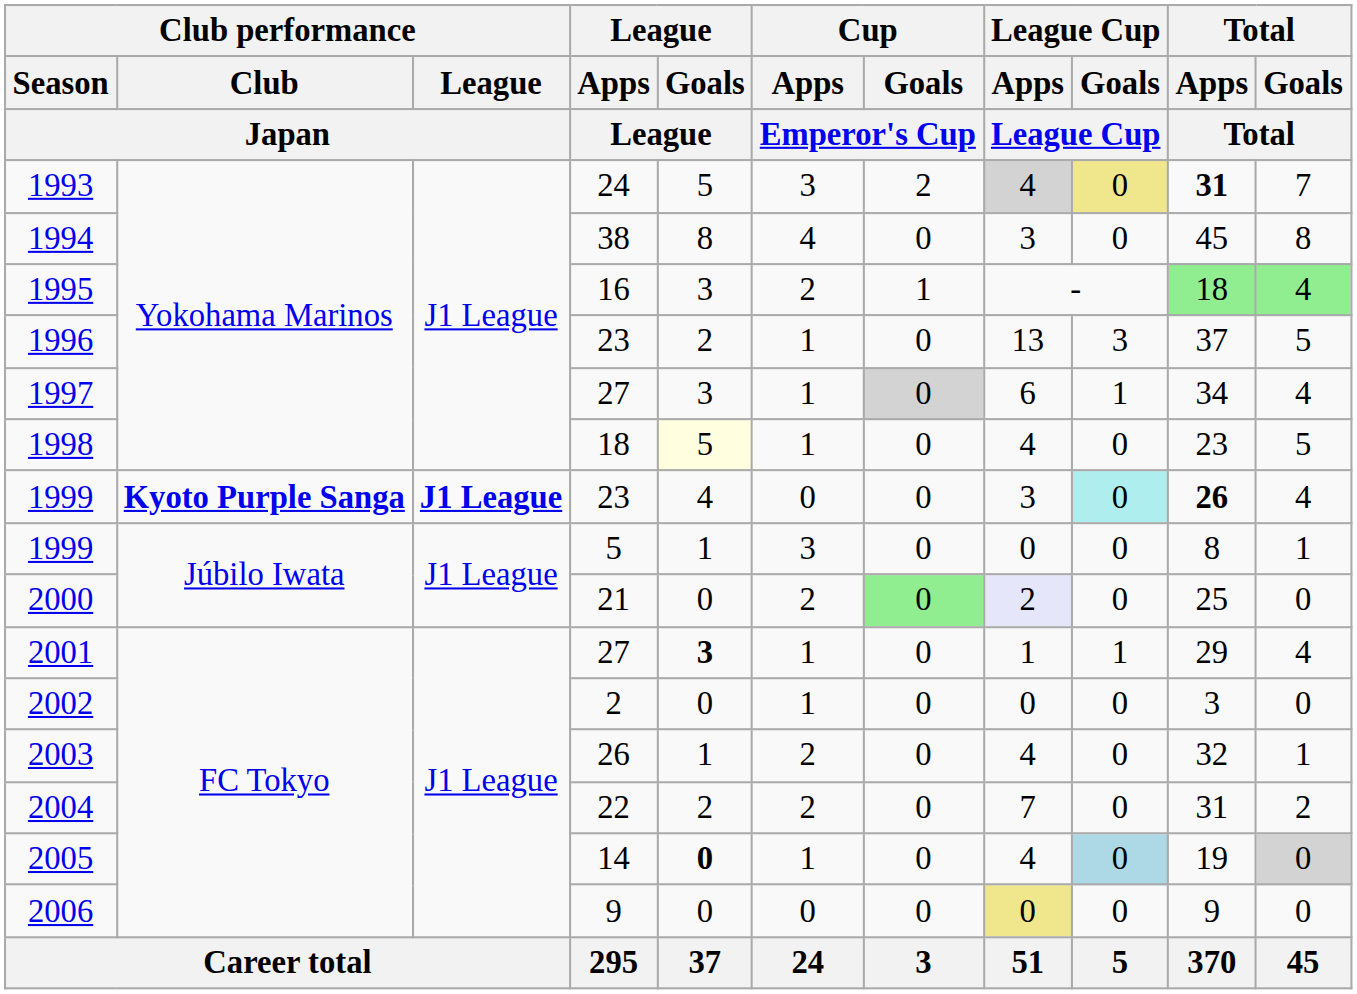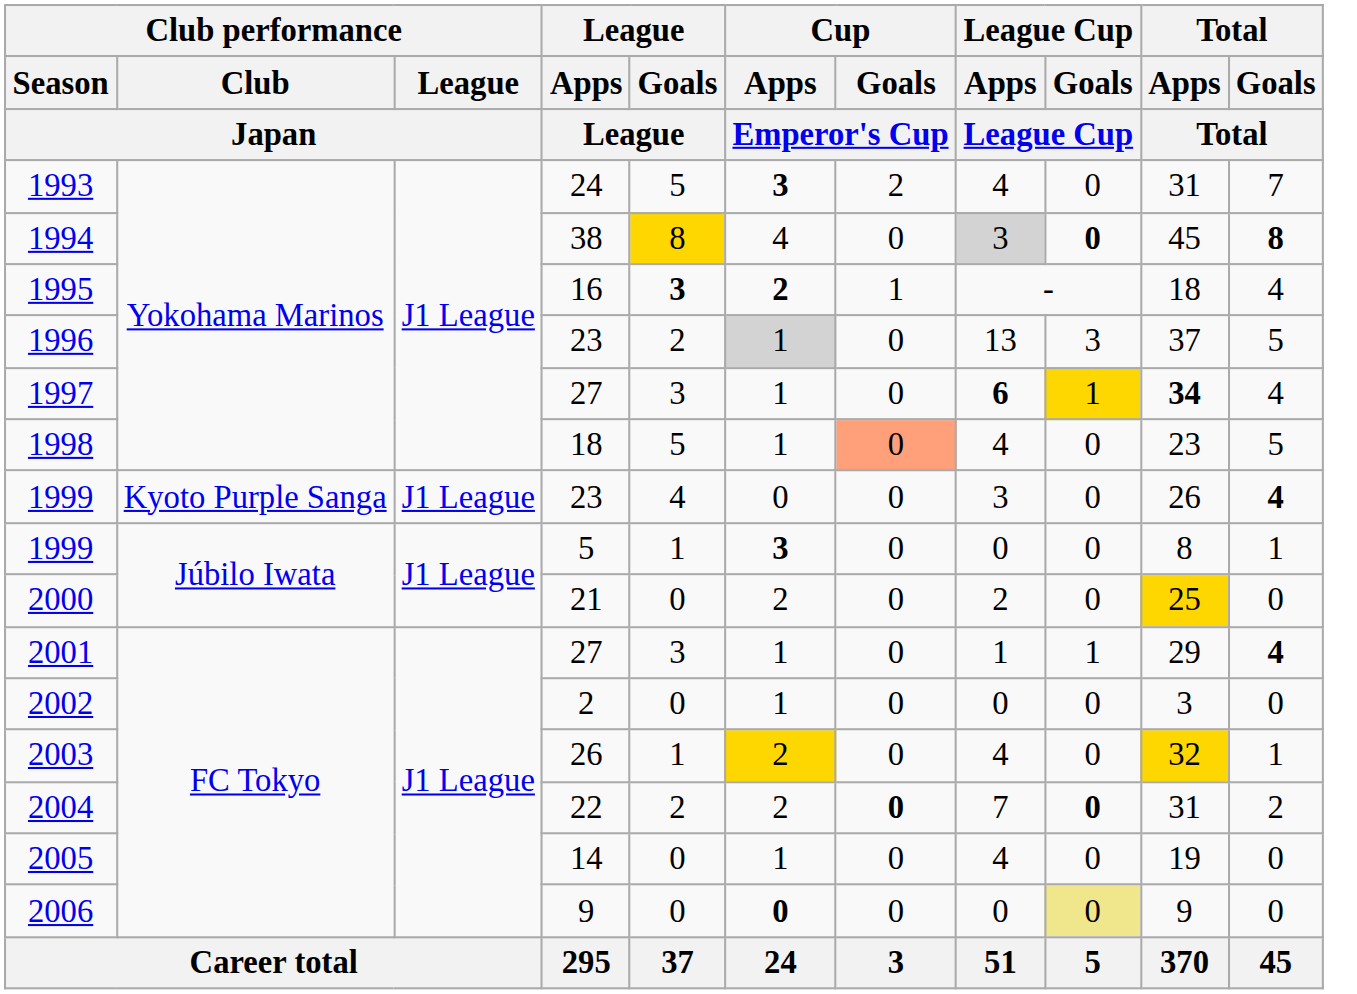(808, 185) normal -> (780, 185) bold
(1028, 185) lightgrey background -> (1000, 185) no background
(1120, 185) khaki background -> (1093, 185) no background
(1212, 185) bold -> (1184, 185) normal
(705, 237) no background -> (677, 237) gold background
(1028, 237) no background -> (1000, 237) lightgrey background
(1120, 237) normal -> (1093, 237) bold
(1303, 237) normal -> (1276, 237) bold
(705, 289) normal -> (677, 289) bold
(808, 289) normal -> (780, 289) bold
(1212, 289) lightgreen background -> (1184, 289) no background
(1303, 289) lightgreen background -> (1276, 289) no background
(808, 340) no background -> (780, 340) lightgrey background
(923, 392) lightgrey background -> (896, 392) no background
(1028, 392) normal -> (1000, 392) bold
(1120, 392) no background -> (1093, 392) gold background
(1212, 392) normal -> (1184, 392) bold
(705, 444) lightyellow background -> (677, 444) no background
(923, 444) no background -> (896, 444) lightsalmon background
(264, 496) bold -> (255, 496) normal
(491, 496) bold -> (468, 496) normal
(1120, 496) paleturquoise background -> (1093, 496) no background
(1212, 496) bold -> (1184, 496) normal
(1303, 496) normal -> (1276, 496) bold
(808, 548) normal -> (780, 548) bold
(923, 599) lightgreen background -> (896, 599) no background
(1028, 599) lavender background -> (1000, 599) no background
(1212, 599) no background -> (1184, 599) gold background
(705, 651) bold -> (677, 651) normal
(1303, 651) normal -> (1276, 651) bold
(808, 755) no background -> (780, 755) gold background
(1212, 755) no background -> (1184, 755) gold background
(923, 806) normal -> (896, 806) bold
(1120, 806) normal -> (1093, 806) bold
(705, 858) bold -> (677, 858) normal
(1120, 858) lightblue background -> (1093, 858) no background
(1303, 858) lightgrey background -> (1276, 858) no background
(808, 910) normal -> (780, 910) bold
(1028, 910) khaki background -> (1000, 910) no background
(1120, 910) no background -> (1093, 910) khaki background
